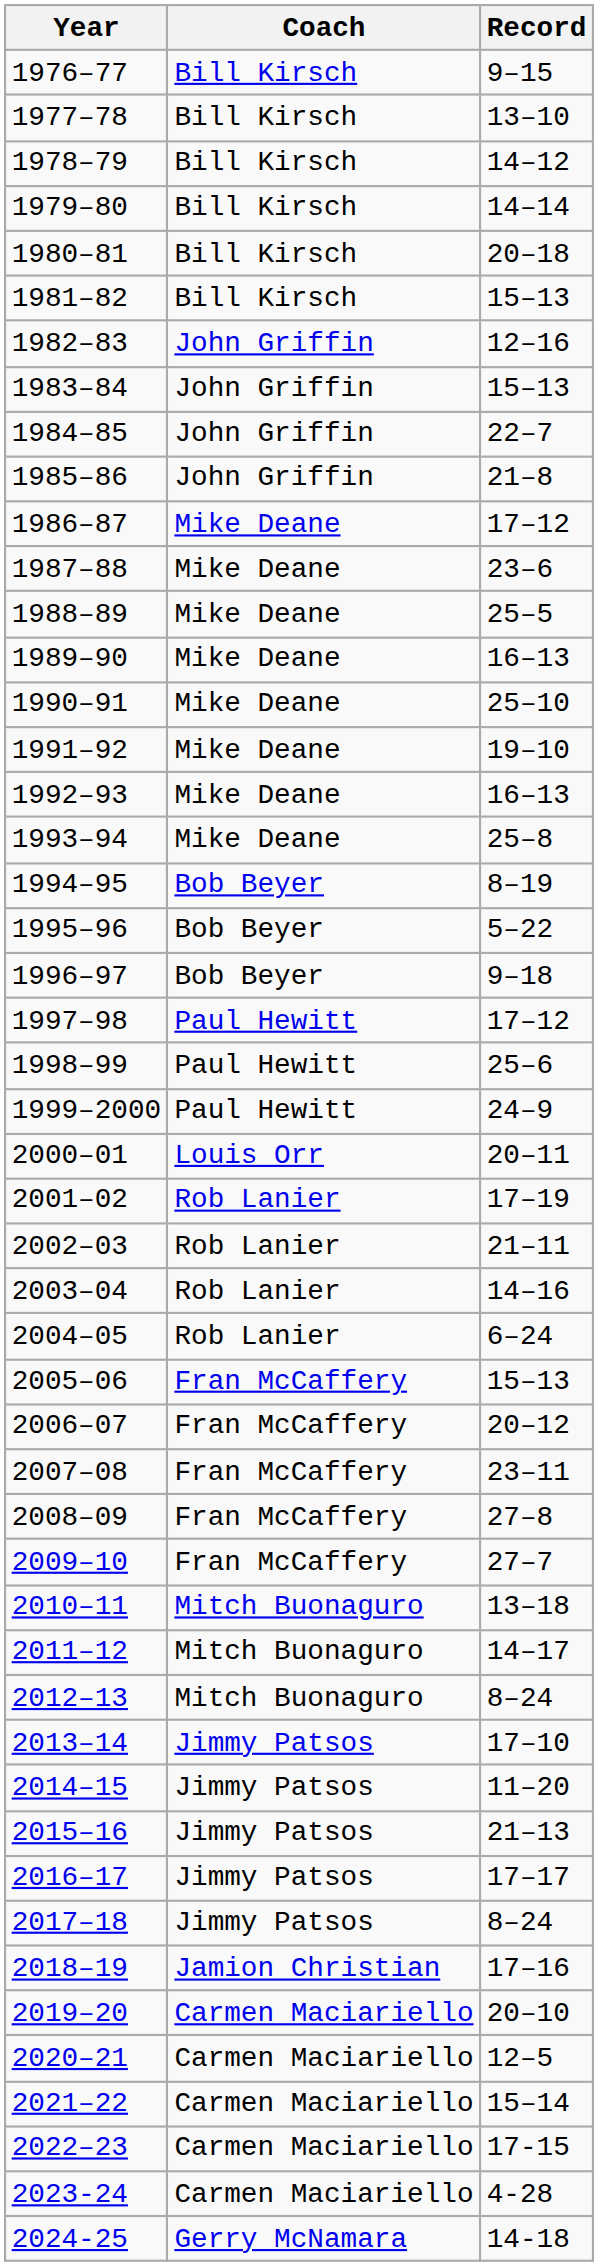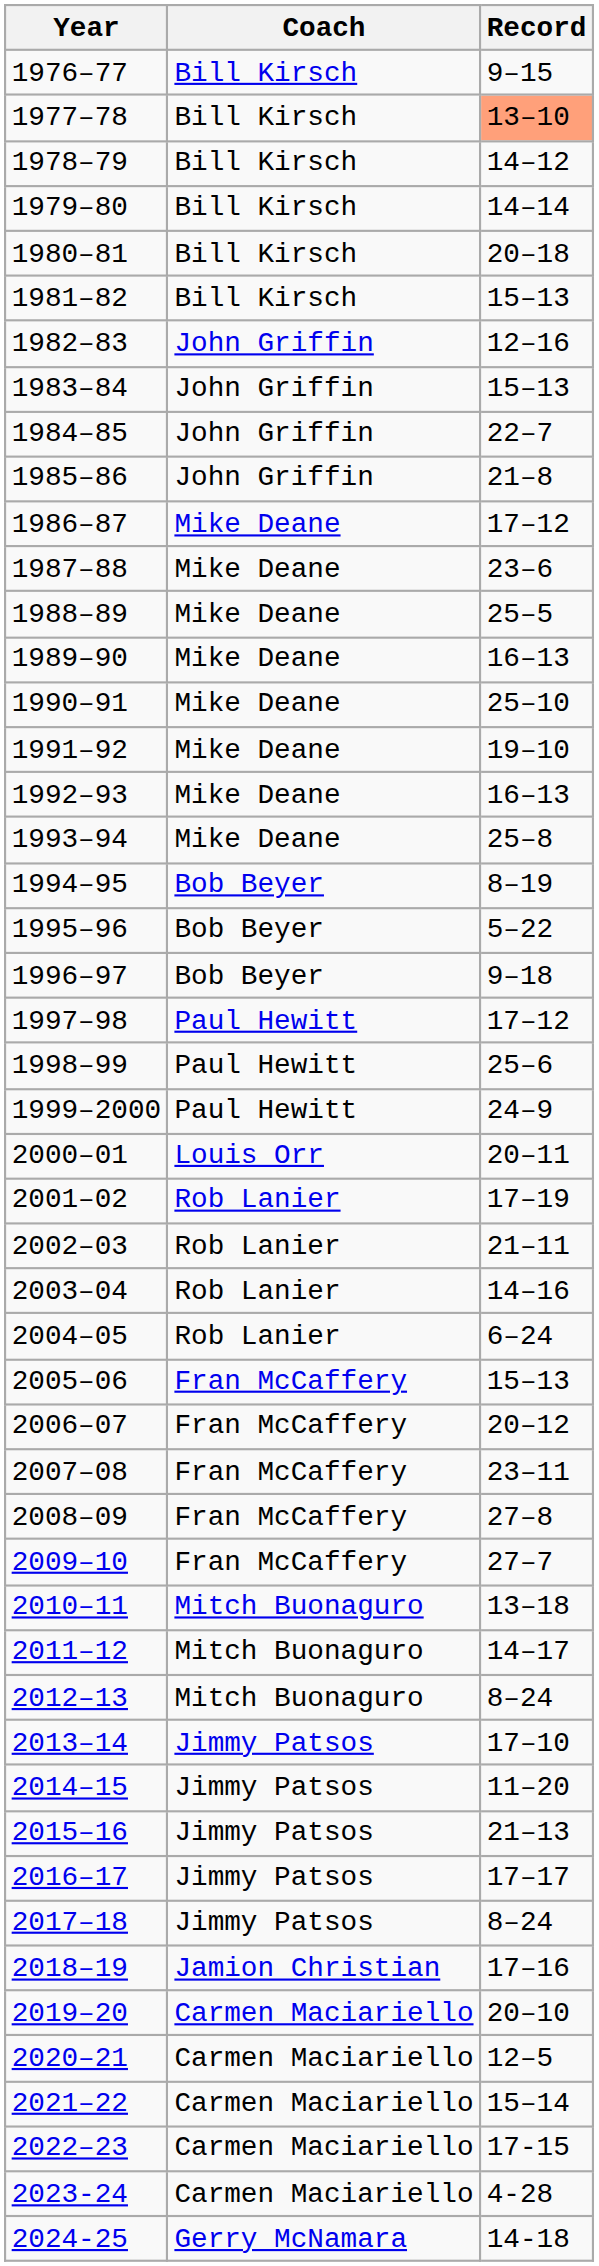(528, 118) no background -> (528, 118) lightsalmon background
